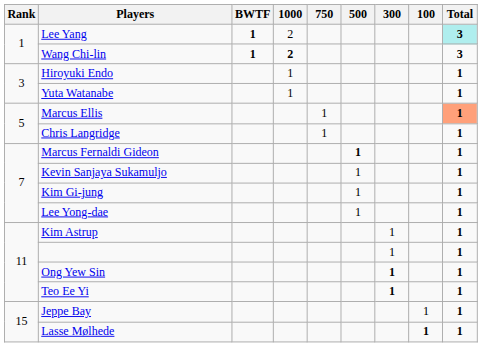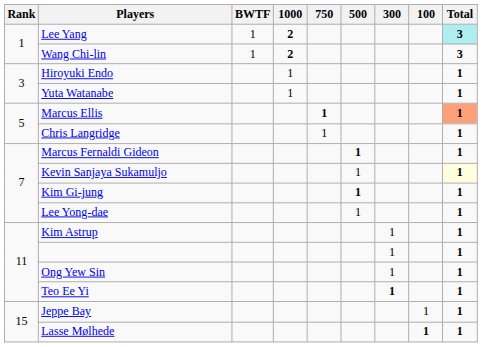(253, 34) bold -> (253, 34) normal
(290, 34) normal -> (290, 34) bold
(253, 53) bold -> (253, 53) normal
(324, 113) normal -> (324, 113) bold
(460, 172) no background -> (460, 172) lightyellow background
(358, 192) normal -> (358, 192) bold
(392, 271) bold -> (392, 271) normal
